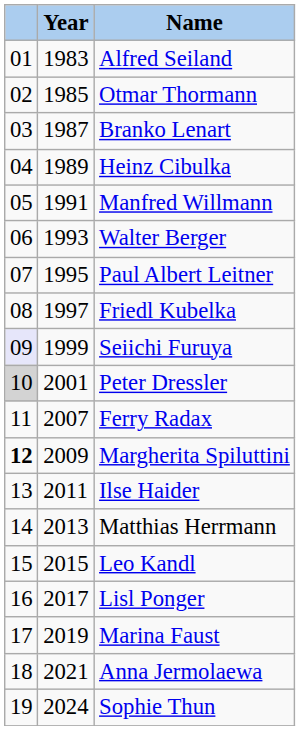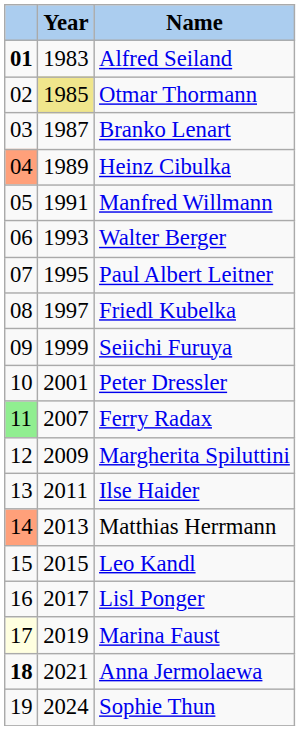(21, 58) normal -> (21, 58) bold
(66, 94) no background -> (66, 94) khaki background
(21, 166) no background -> (21, 166) lightsalmon background
(21, 346) lavender background -> (21, 346) no background
(21, 382) lightgrey background -> (21, 382) no background
(21, 418) no background -> (21, 418) lightgreen background
(21, 454) bold -> (21, 454) normal
(21, 526) no background -> (21, 526) lightsalmon background
(21, 635) no background -> (21, 635) lightyellow background
(21, 671) normal -> (21, 671) bold
